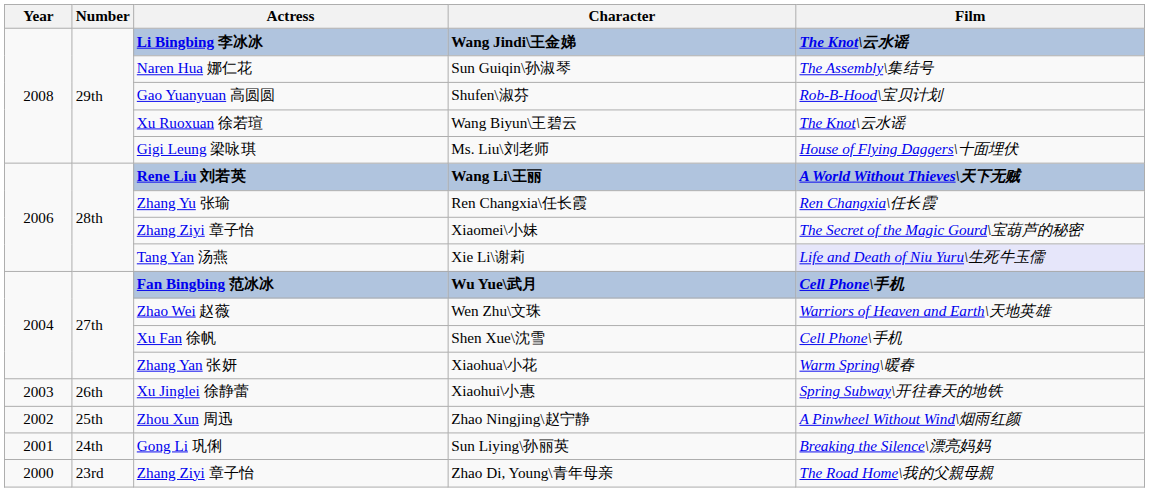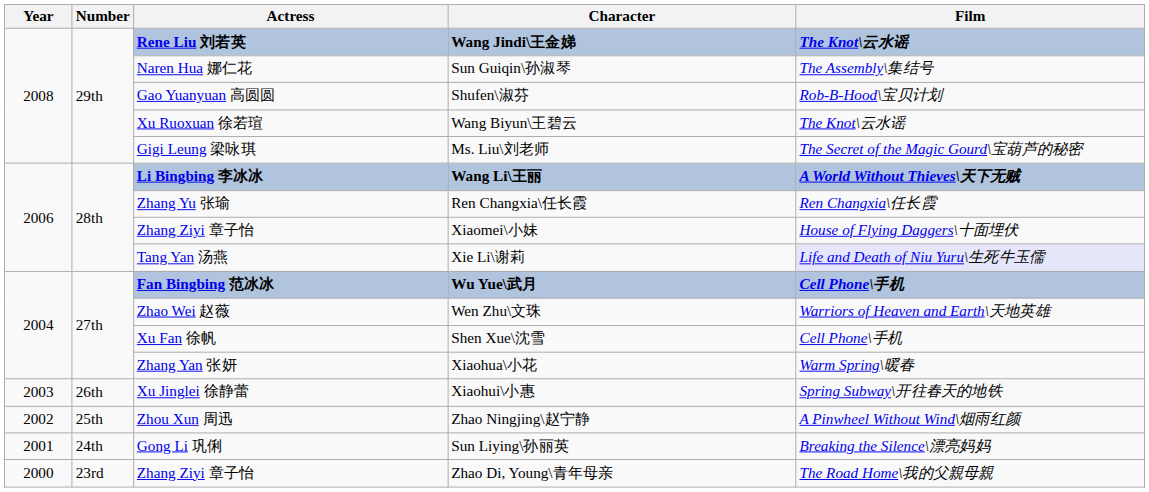(200, 41) Li Bingbing 李冰冰 -> (191, 41) Rene Liu 刘若英
(909, 149) House of Flying Daggers\十面埋伏 -> (941, 149) The Secret of the Magic Gourd\宝葫芦的秘密
(191, 176) Rene Liu 刘若英 -> (200, 176) Li Bingbing 李冰冰
(941, 230) The Secret of the Magic Gourd\宝葫芦的秘密 -> (909, 230) House of Flying Daggers\十面埋伏
